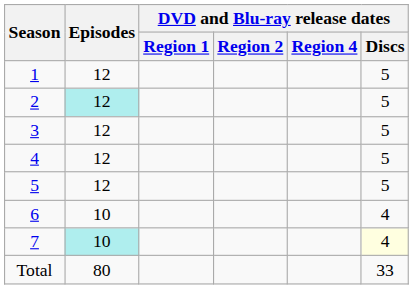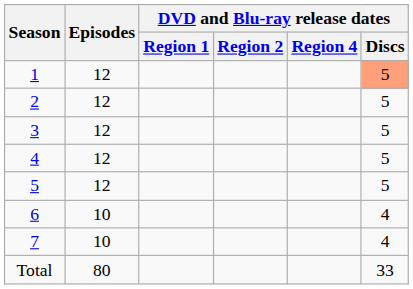(385, 74) no background -> (385, 74) lightsalmon background
(102, 102) paleturquoise background -> (102, 102) no background
(102, 241) paleturquoise background -> (102, 241) no background
(385, 241) lightyellow background -> (385, 241) no background
